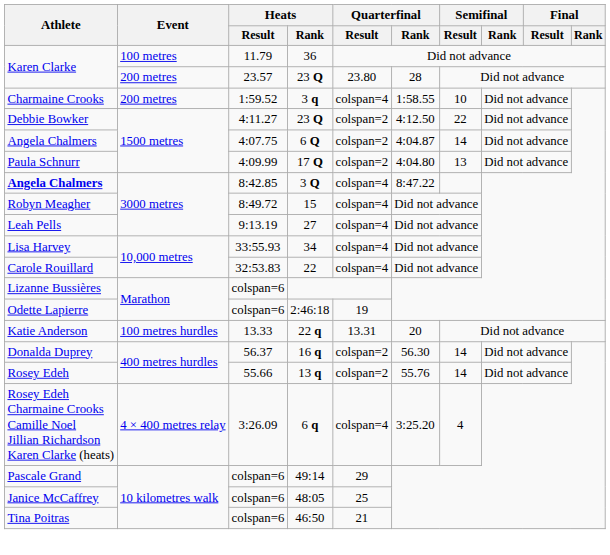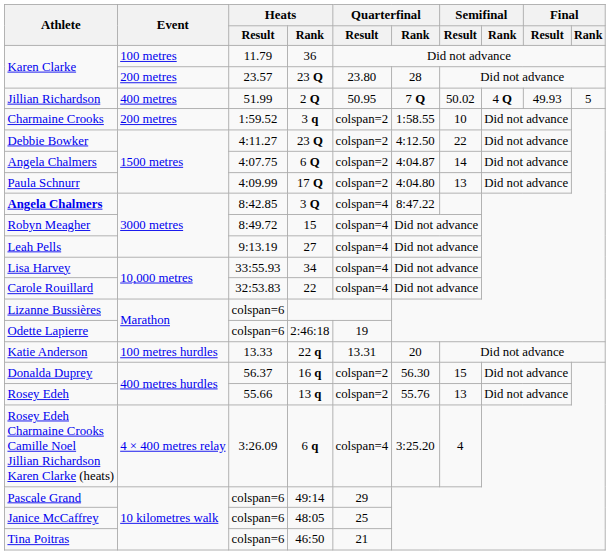+ row: (54, 98)
(362, 98) colspan=4 -> (362, 120) colspan=2
(460, 352) 14 -> (460, 373) 15
(460, 373) 14 -> (460, 394) 13
